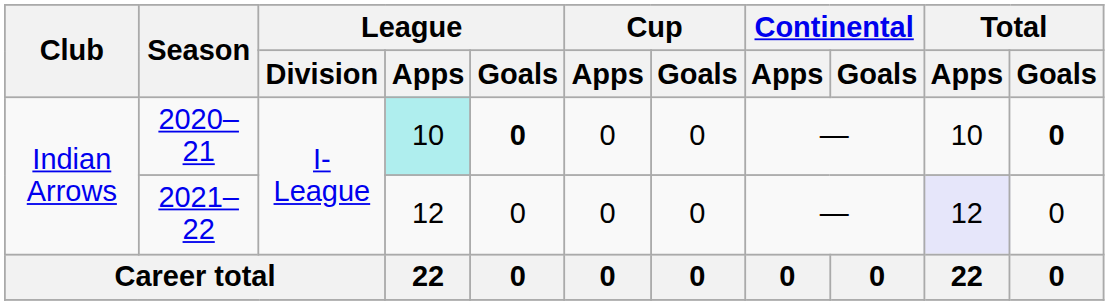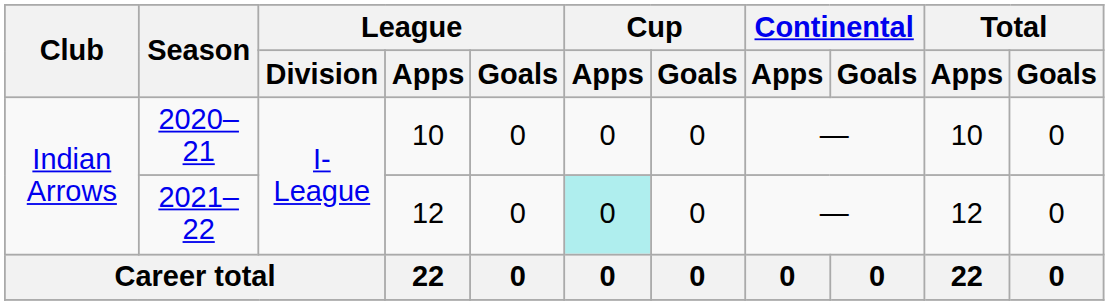(428, 135) paleturquoise background -> (428, 135) no background
(518, 135) bold -> (518, 135) normal
(1057, 135) bold -> (1057, 135) normal
(608, 214) no background -> (608, 214) paleturquoise background
(967, 214) lavender background -> (967, 214) no background
